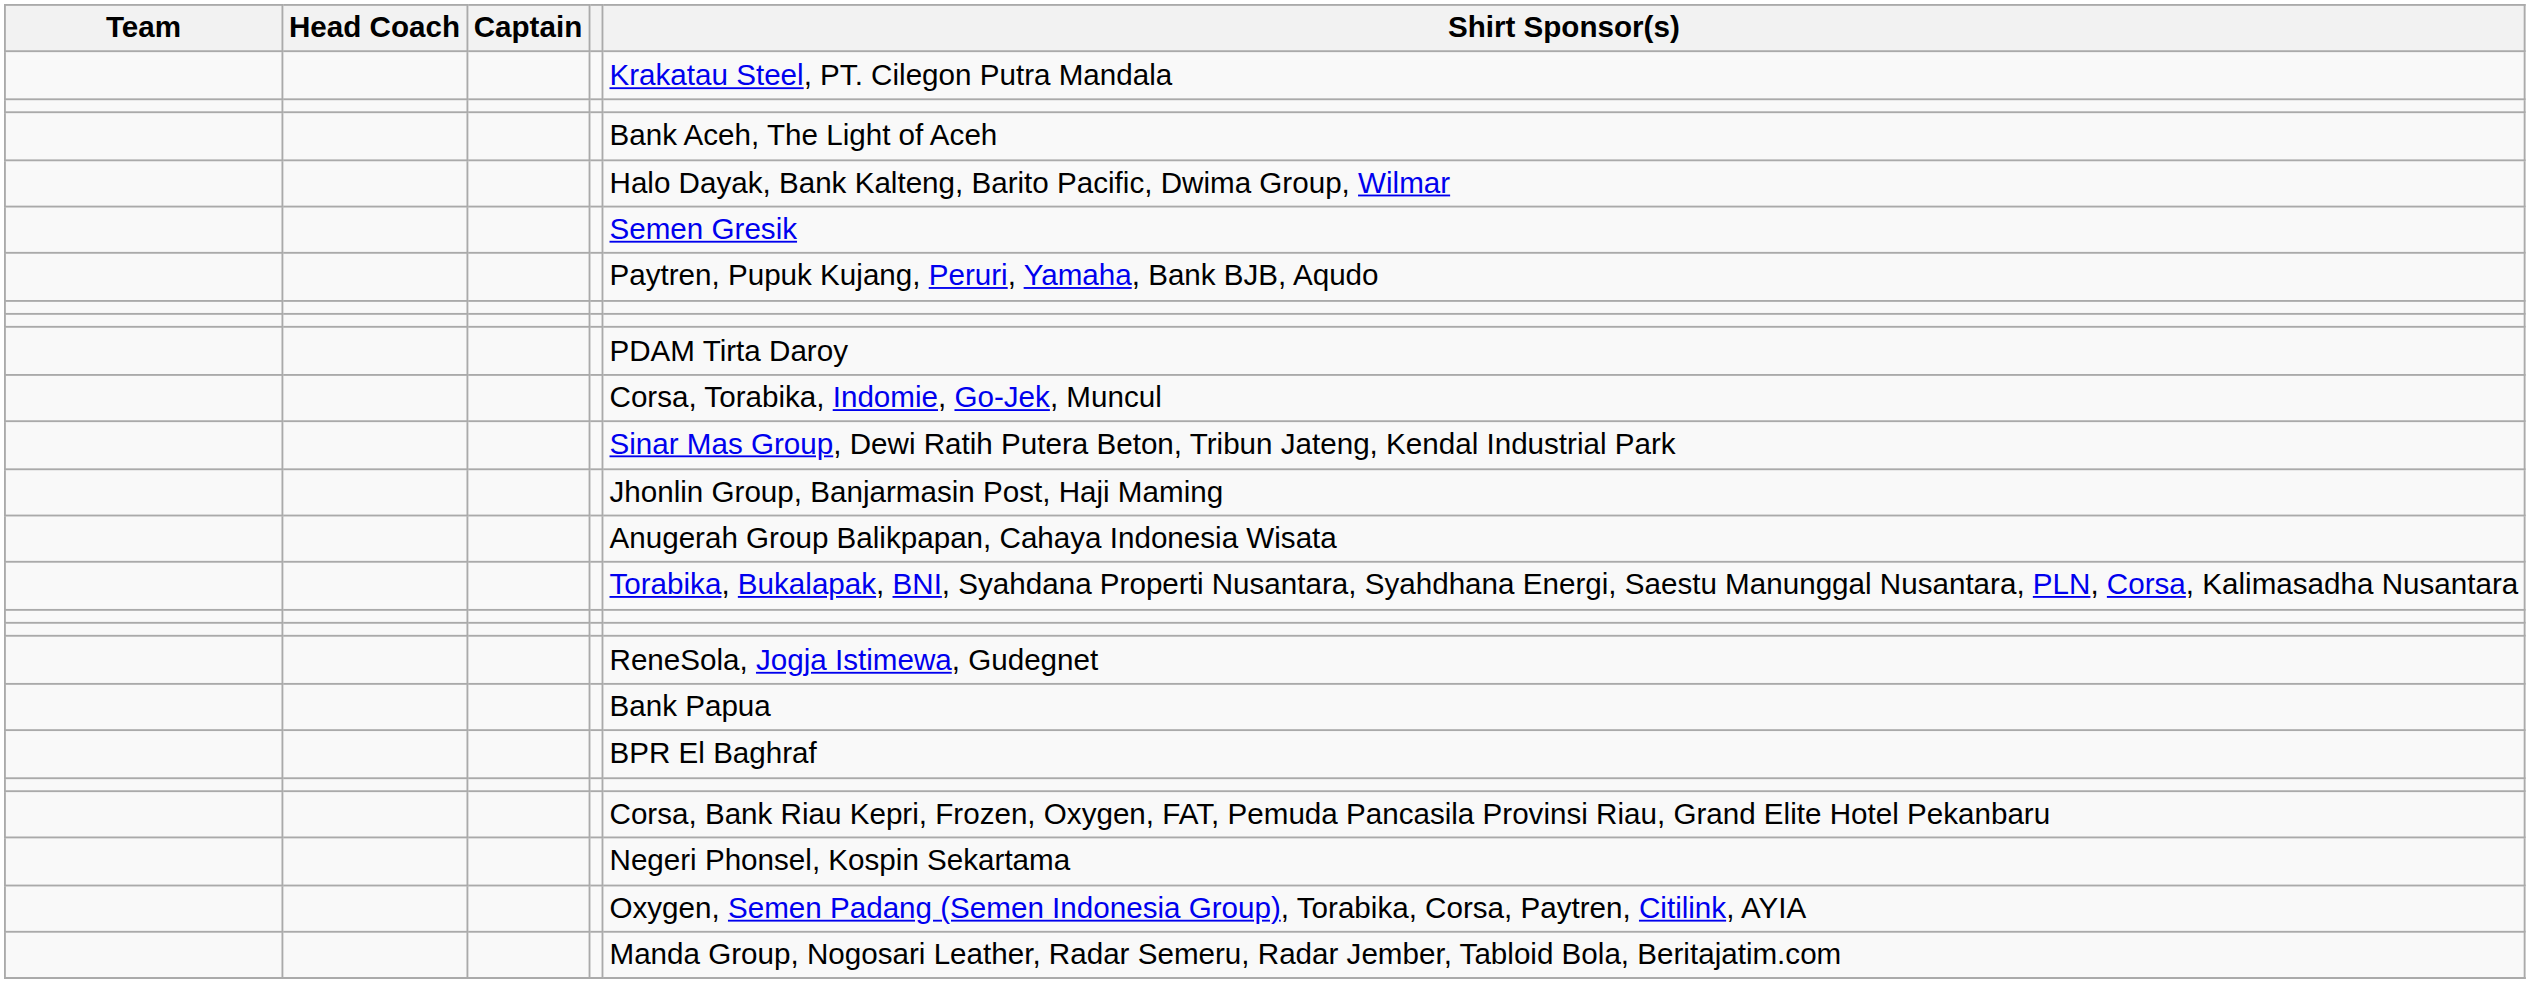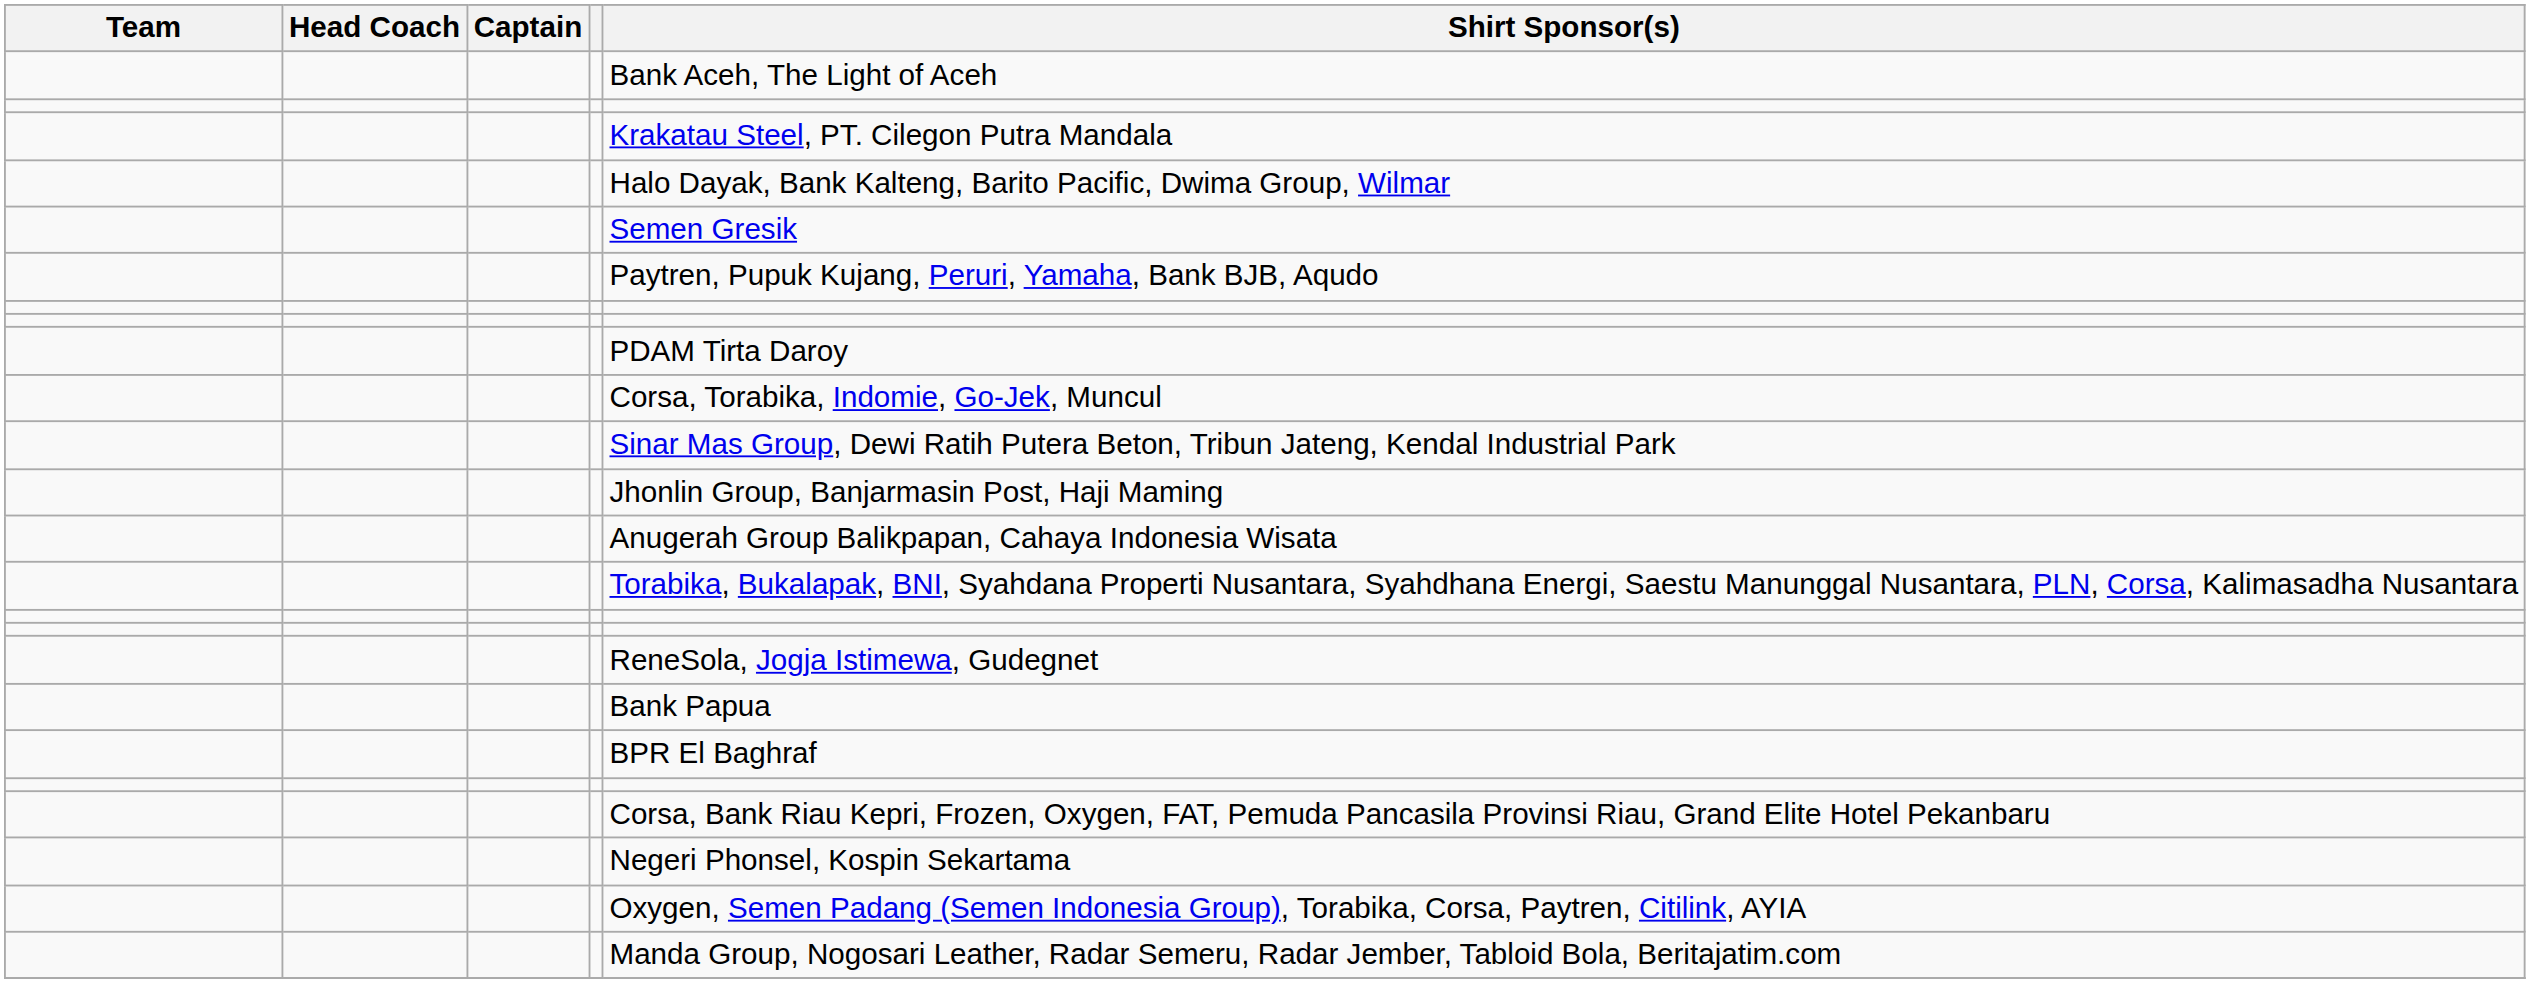(891, 74) Krakatau Steel, PT. Cilegon Putra Mandala -> (803, 74) Bank Aceh, The Light of Aceh
(803, 135) Bank Aceh, The Light of Aceh -> (891, 135) Krakatau Steel, PT. Cilegon Putra Mandala
